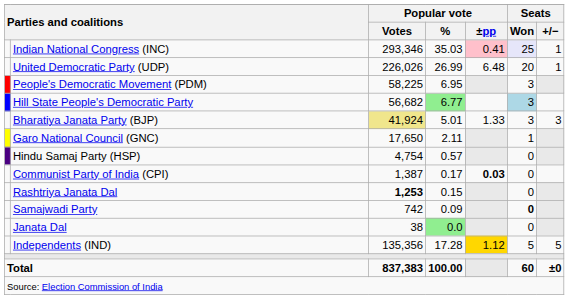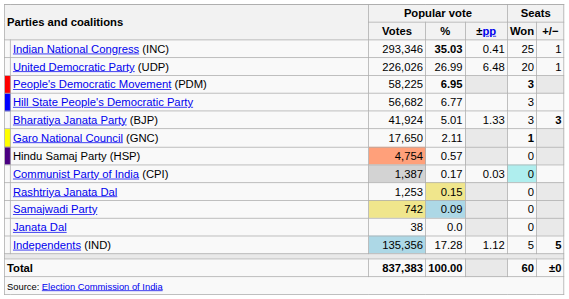(448, 49) normal -> (448, 49) bold
(494, 49) pink background -> (494, 49) no background
(528, 49) lavender background -> (528, 49) no background
(452, 85) normal -> (452, 85) bold
(531, 85) normal -> (531, 85) bold
(452, 102) lightgreen background -> (452, 102) no background
(531, 102) lightblue background -> (531, 102) no background
(406, 120) khaki background -> (406, 120) no background
(558, 120) normal -> (558, 120) bold
(531, 138) normal -> (531, 138) bold
(409, 156) no background -> (409, 156) lightsalmon background
(409, 174) no background -> (409, 174) lightgrey background
(494, 174) bold -> (494, 174) normal
(531, 174) no background -> (531, 174) paleturquoise background
(409, 192) bold -> (409, 192) normal
(452, 192) no background -> (452, 192) khaki background
(414, 209) no background -> (414, 209) khaki background
(452, 209) no background -> (452, 209) lightblue background
(531, 209) bold -> (531, 209) normal
(455, 227) lightgreen background -> (455, 227) no background
(403, 245) no background -> (403, 245) lightblue background
(494, 245) gold background -> (494, 245) no background
(558, 245) normal -> (558, 245) bold
